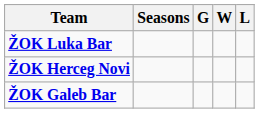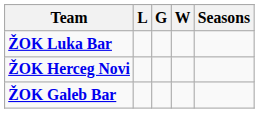columns swapped: (163, 17) <-> (245, 17)
